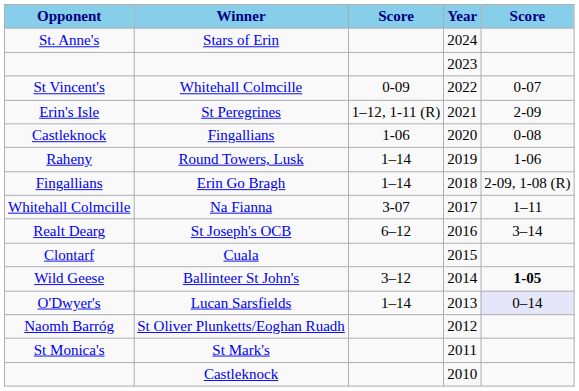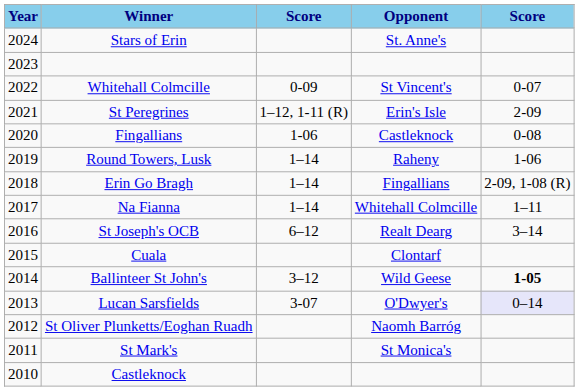columns swapped: (462, 16) <-> (69, 16)
(396, 207) 3-07 -> (304, 207) 1–14
(396, 302) 1–14 -> (304, 302) 3-07
